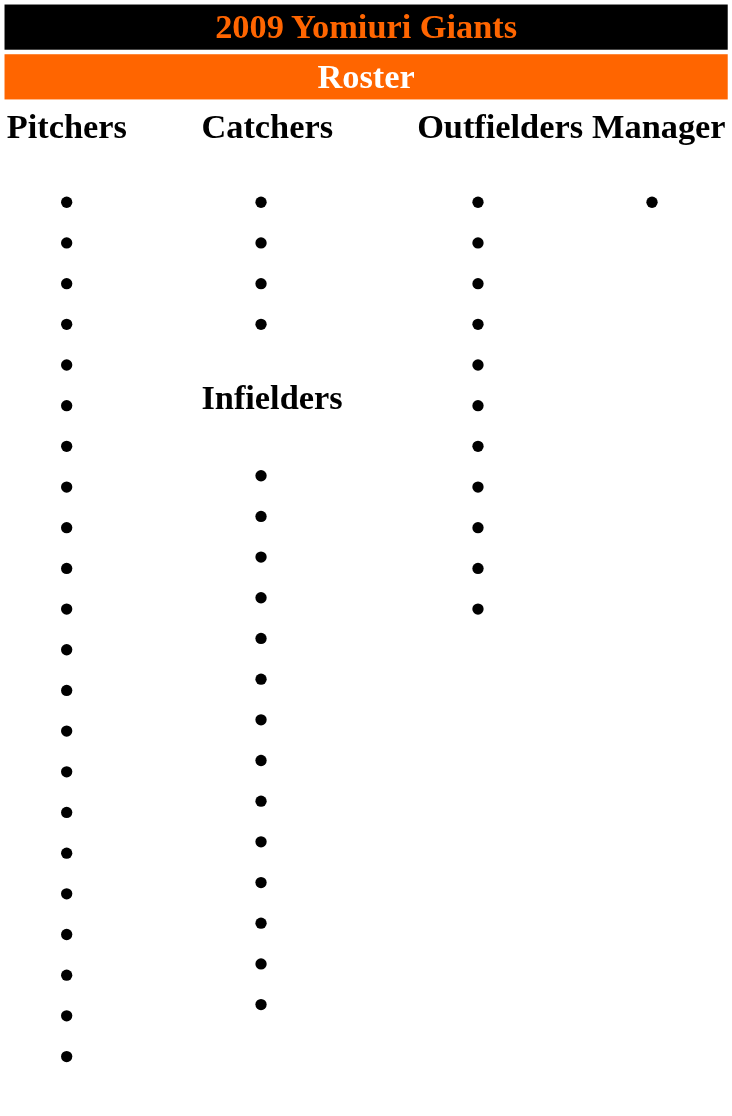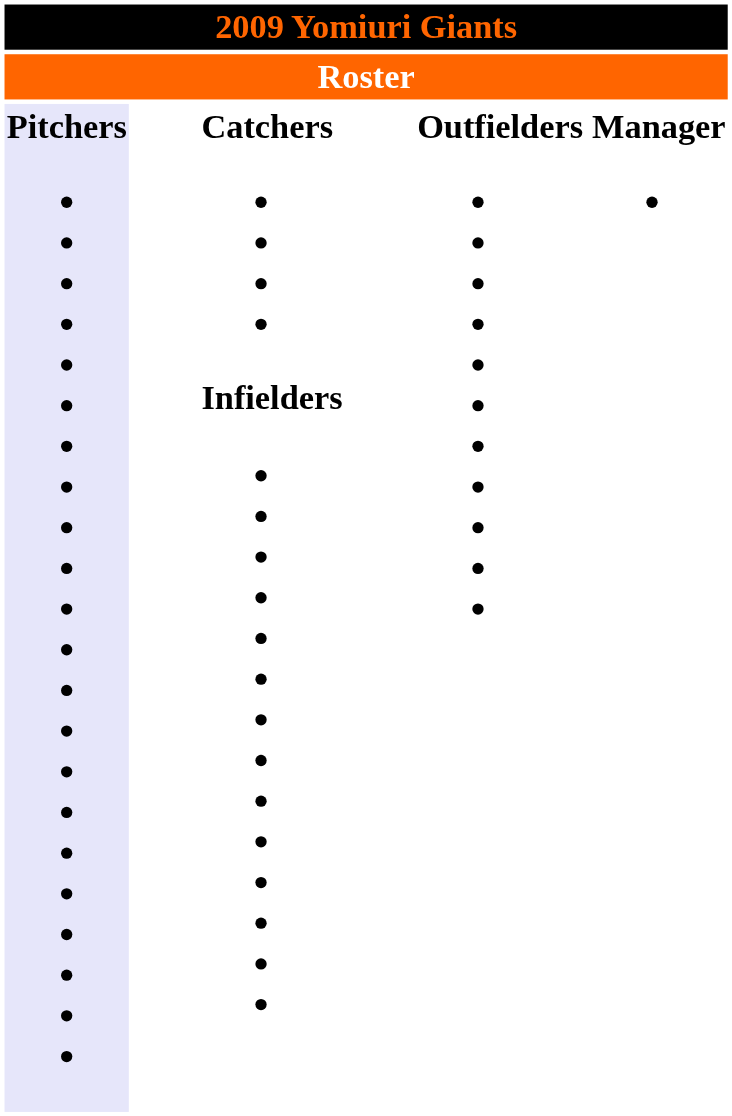(67, 591) no background -> (67, 591) lavender background
